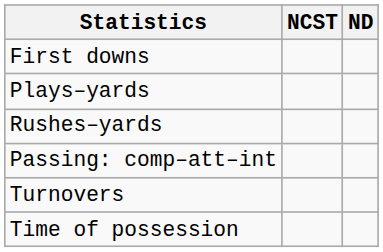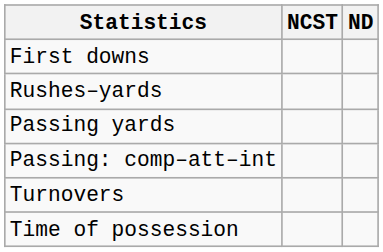- row: (80, 91)
+ row: (93, 126)
